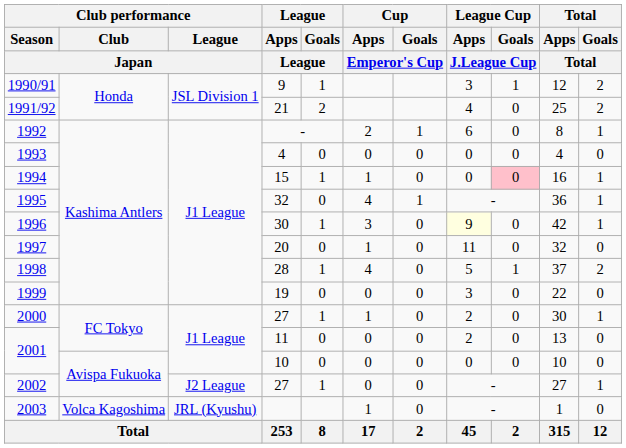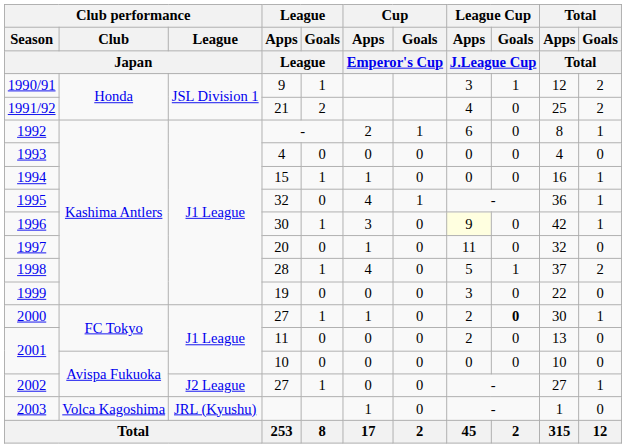(516, 177) pink background -> (516, 177) no background
(516, 316) normal -> (516, 316) bold
